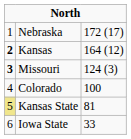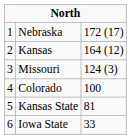(10, 50) bold -> (10, 50) normal
(10, 69) bold -> (10, 69) normal
(10, 106) khaki background -> (10, 106) no background
